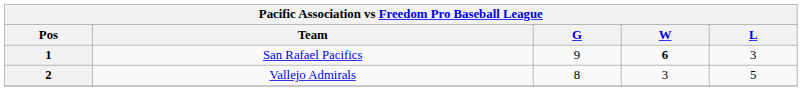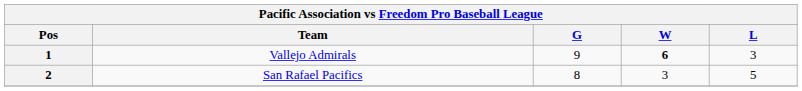(313, 55) San Rafael Pacifics -> (313, 55) Vallejo Admirals
(313, 75) Vallejo Admirals -> (313, 75) San Rafael Pacifics
